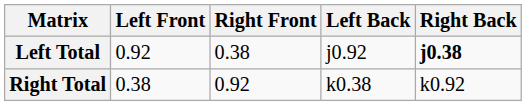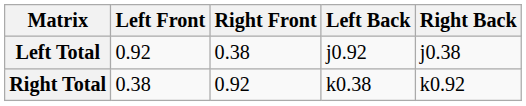(441, 52) bold -> (440, 52) normal
